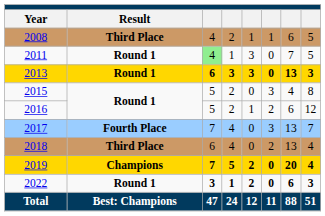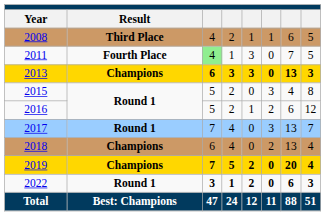(135, 55) Round 1 -> (135, 55) Fourth Place
(135, 73) Round 1 -> (135, 73) Champions
(135, 128) Fourth Place -> (135, 128) Round 1
(135, 146) Third Place -> (135, 146) Champions
